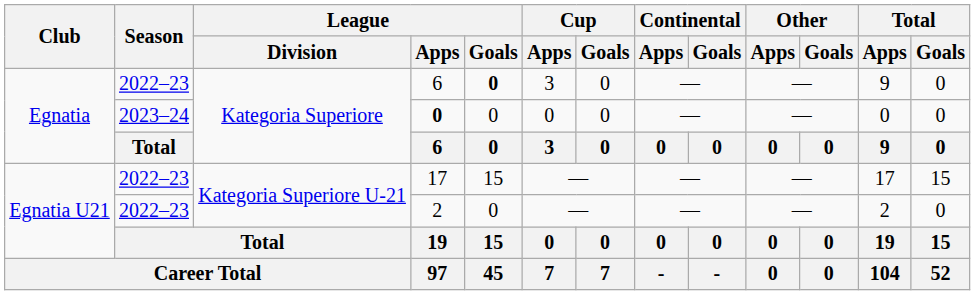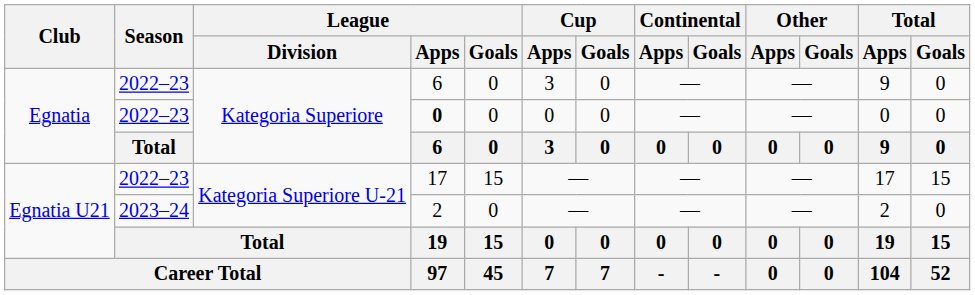(493, 83) bold -> (493, 83) normal
(154, 115) 2023–24 -> (154, 115) 2022–23
(154, 210) 2022–23 -> (154, 210) 2023–24
